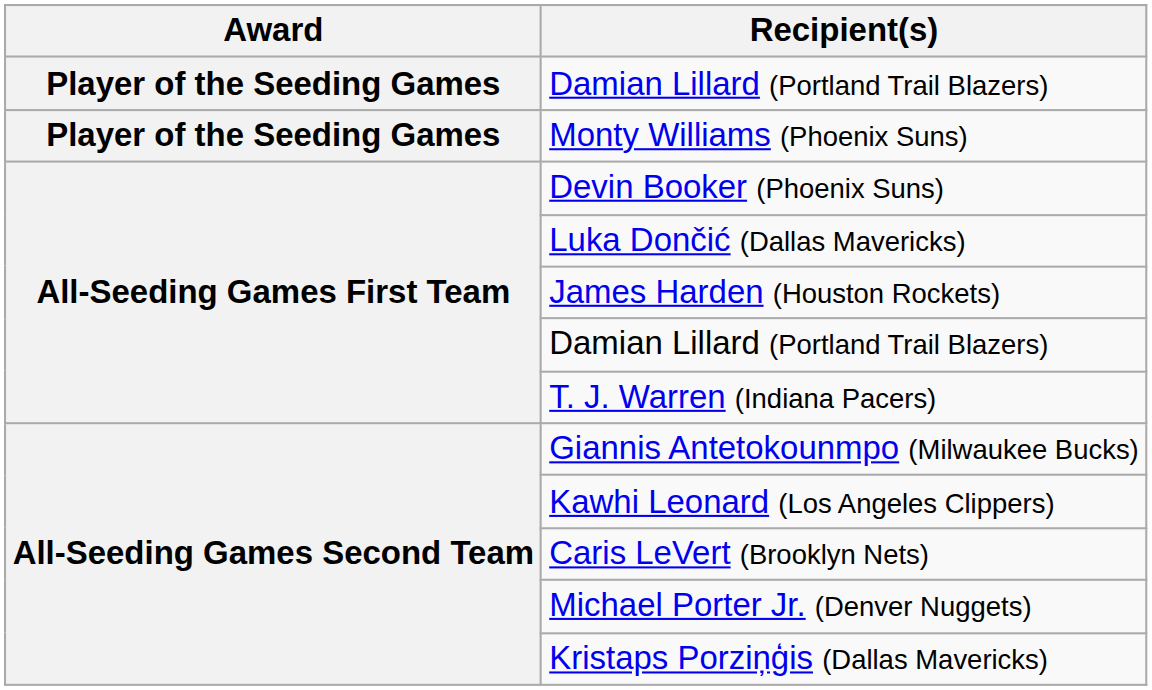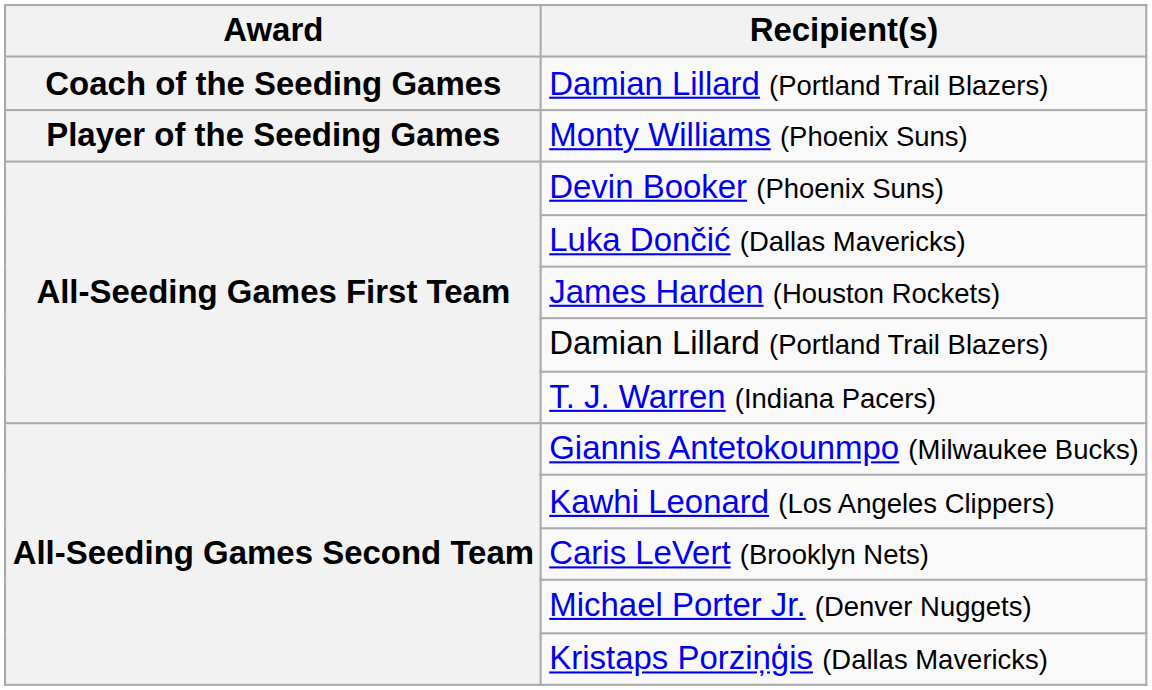(273, 82) Player of the Seeding Games -> (273, 82) Coach of the Seeding Games
